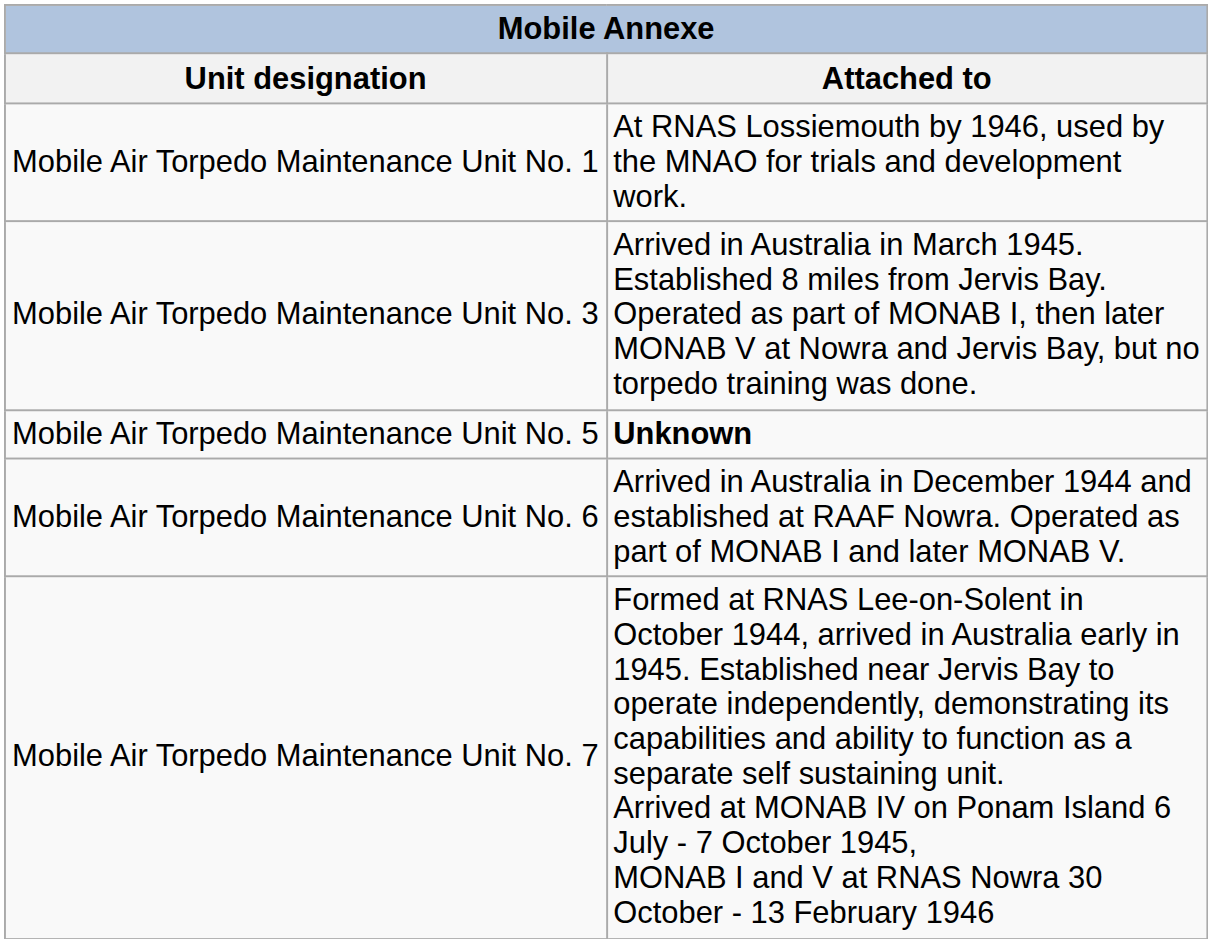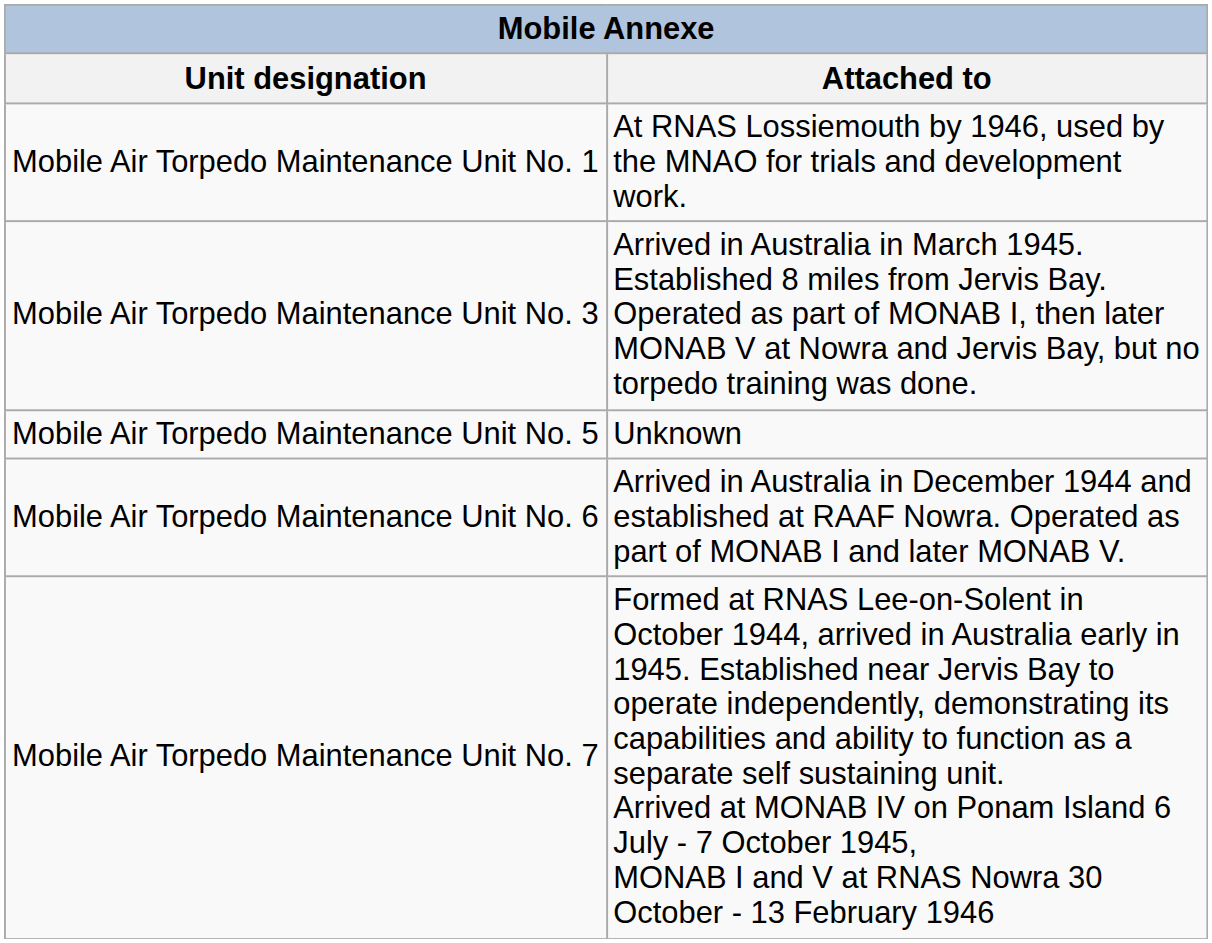(683, 433) bold -> (678, 433) normal
